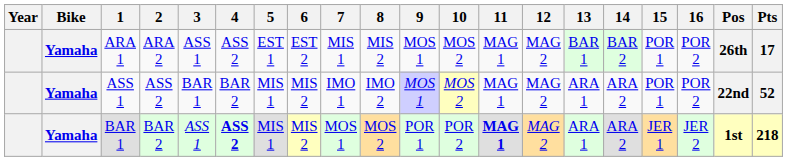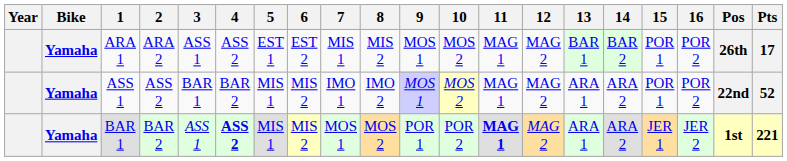(767, 135) 218 -> (767, 135) 221
